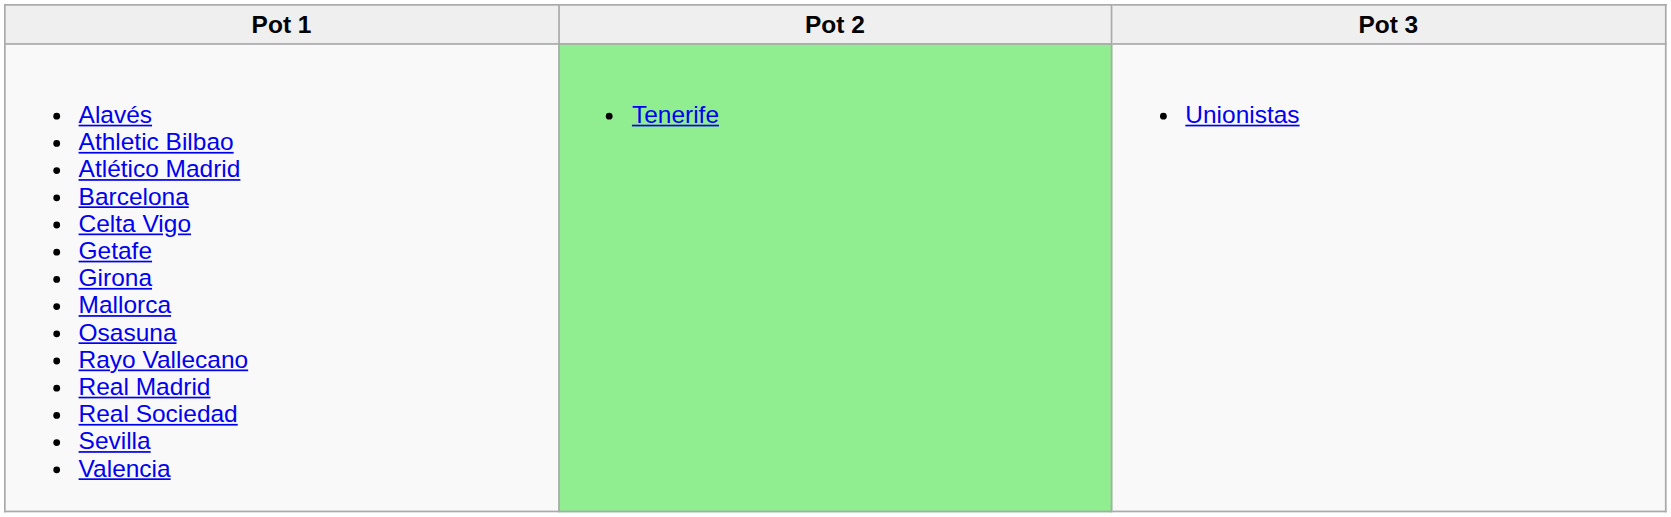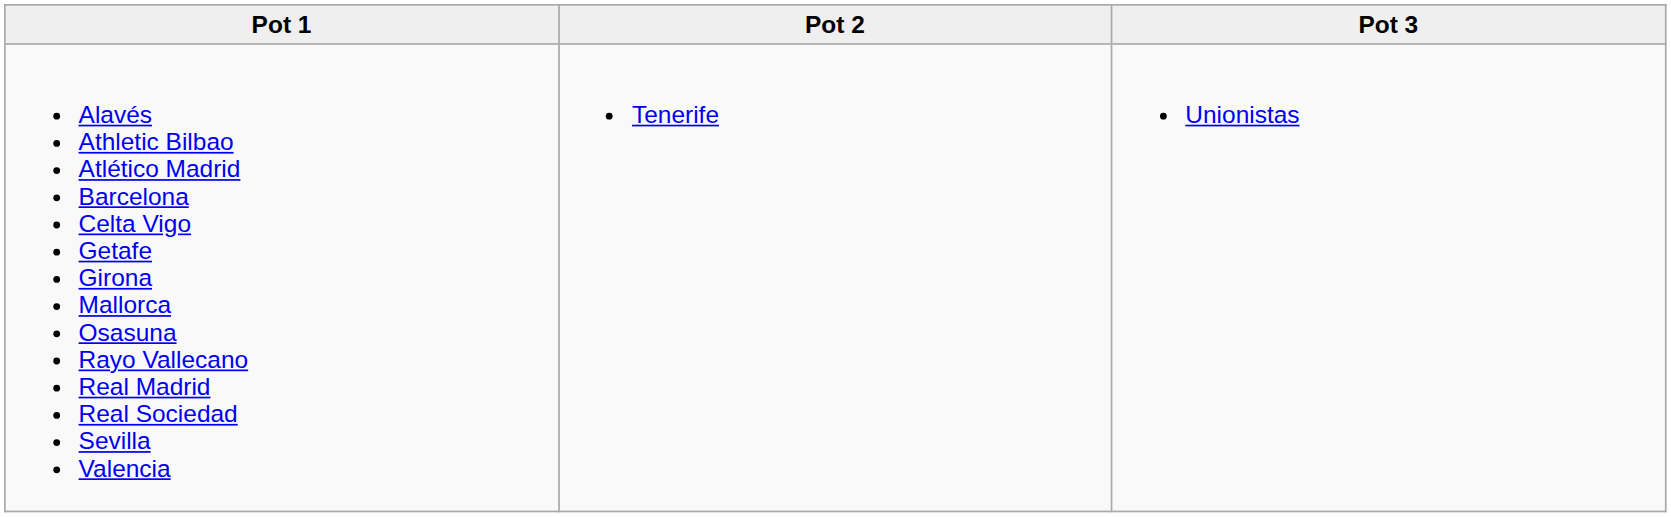(835, 115) lightgreen background -> (835, 115) no background
